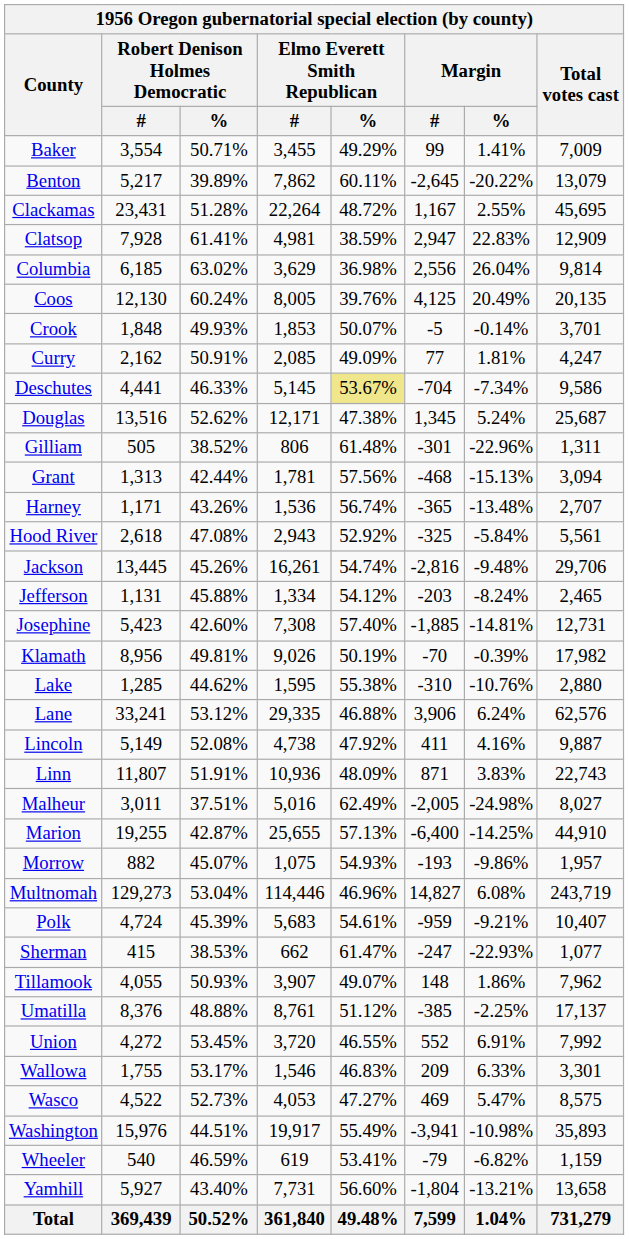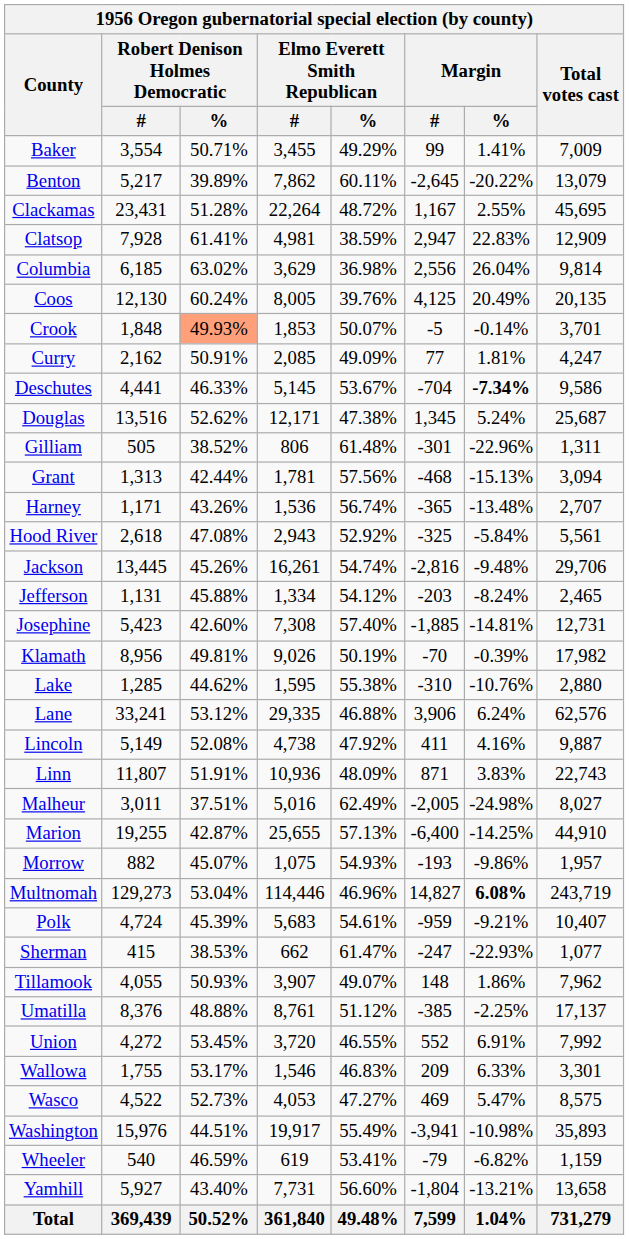(219, 328) no background -> (219, 328) lightsalmon background
(368, 388) khaki background -> (368, 388) no background
(501, 388) normal -> (501, 388) bold
(501, 892) normal -> (501, 892) bold
